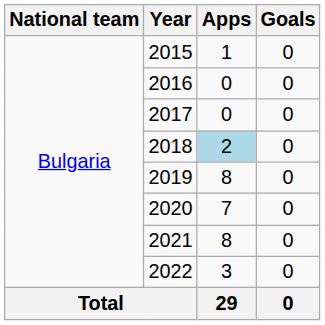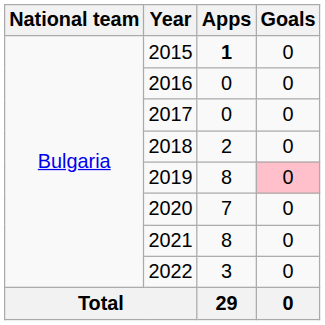(227, 51) normal -> (227, 51) bold
(227, 146) lightblue background -> (227, 146) no background
(288, 177) no background -> (288, 177) pink background
